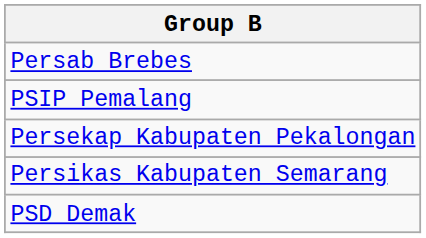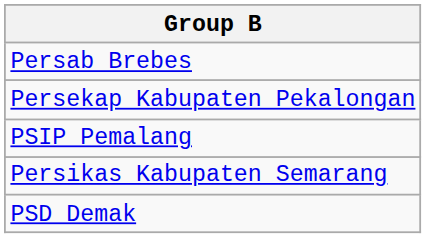(101, 100) PSIP Pemalang -> (213, 100) Persekap Kabupaten Pekalongan
(213, 138) Persekap Kabupaten Pekalongan -> (101, 138) PSIP Pemalang
